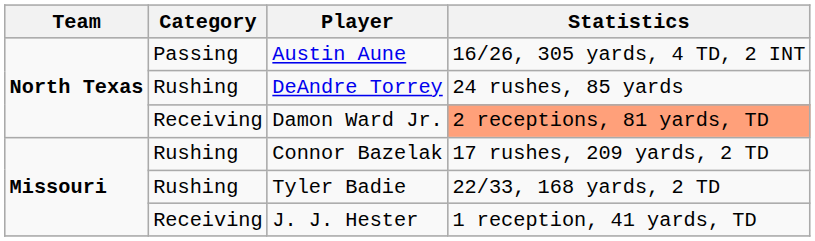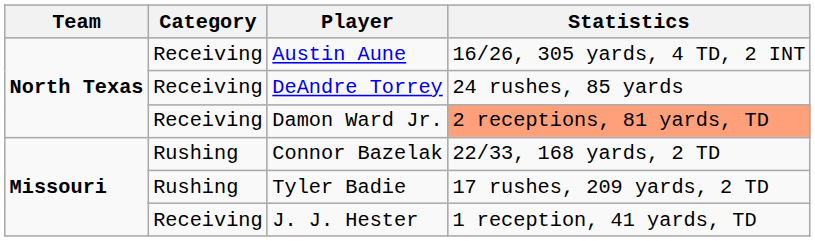(196, 55) Passing -> (208, 55) Receiving
(196, 88) Rushing -> (208, 88) Receiving
(611, 154) 17 rushes, 209 yards, 2 TD -> (586, 154) 22/33, 168 yards, 2 TD
(586, 187) 22/33, 168 yards, 2 TD -> (611, 187) 17 rushes, 209 yards, 2 TD
